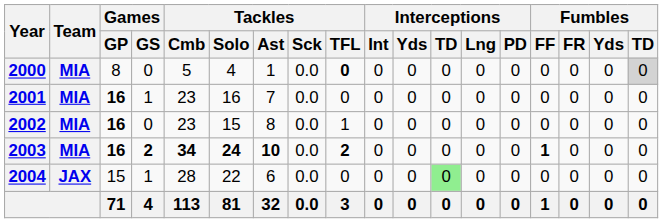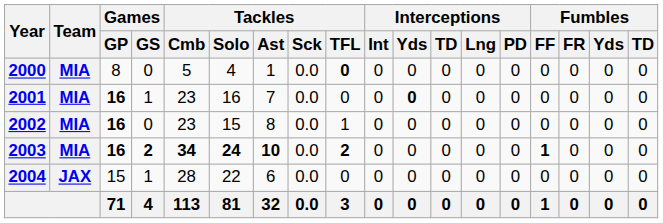(643, 71) lightgrey background -> (643, 71) no background
(412, 97) normal -> (412, 97) bold
(446, 177) lightgreen background -> (446, 177) no background
